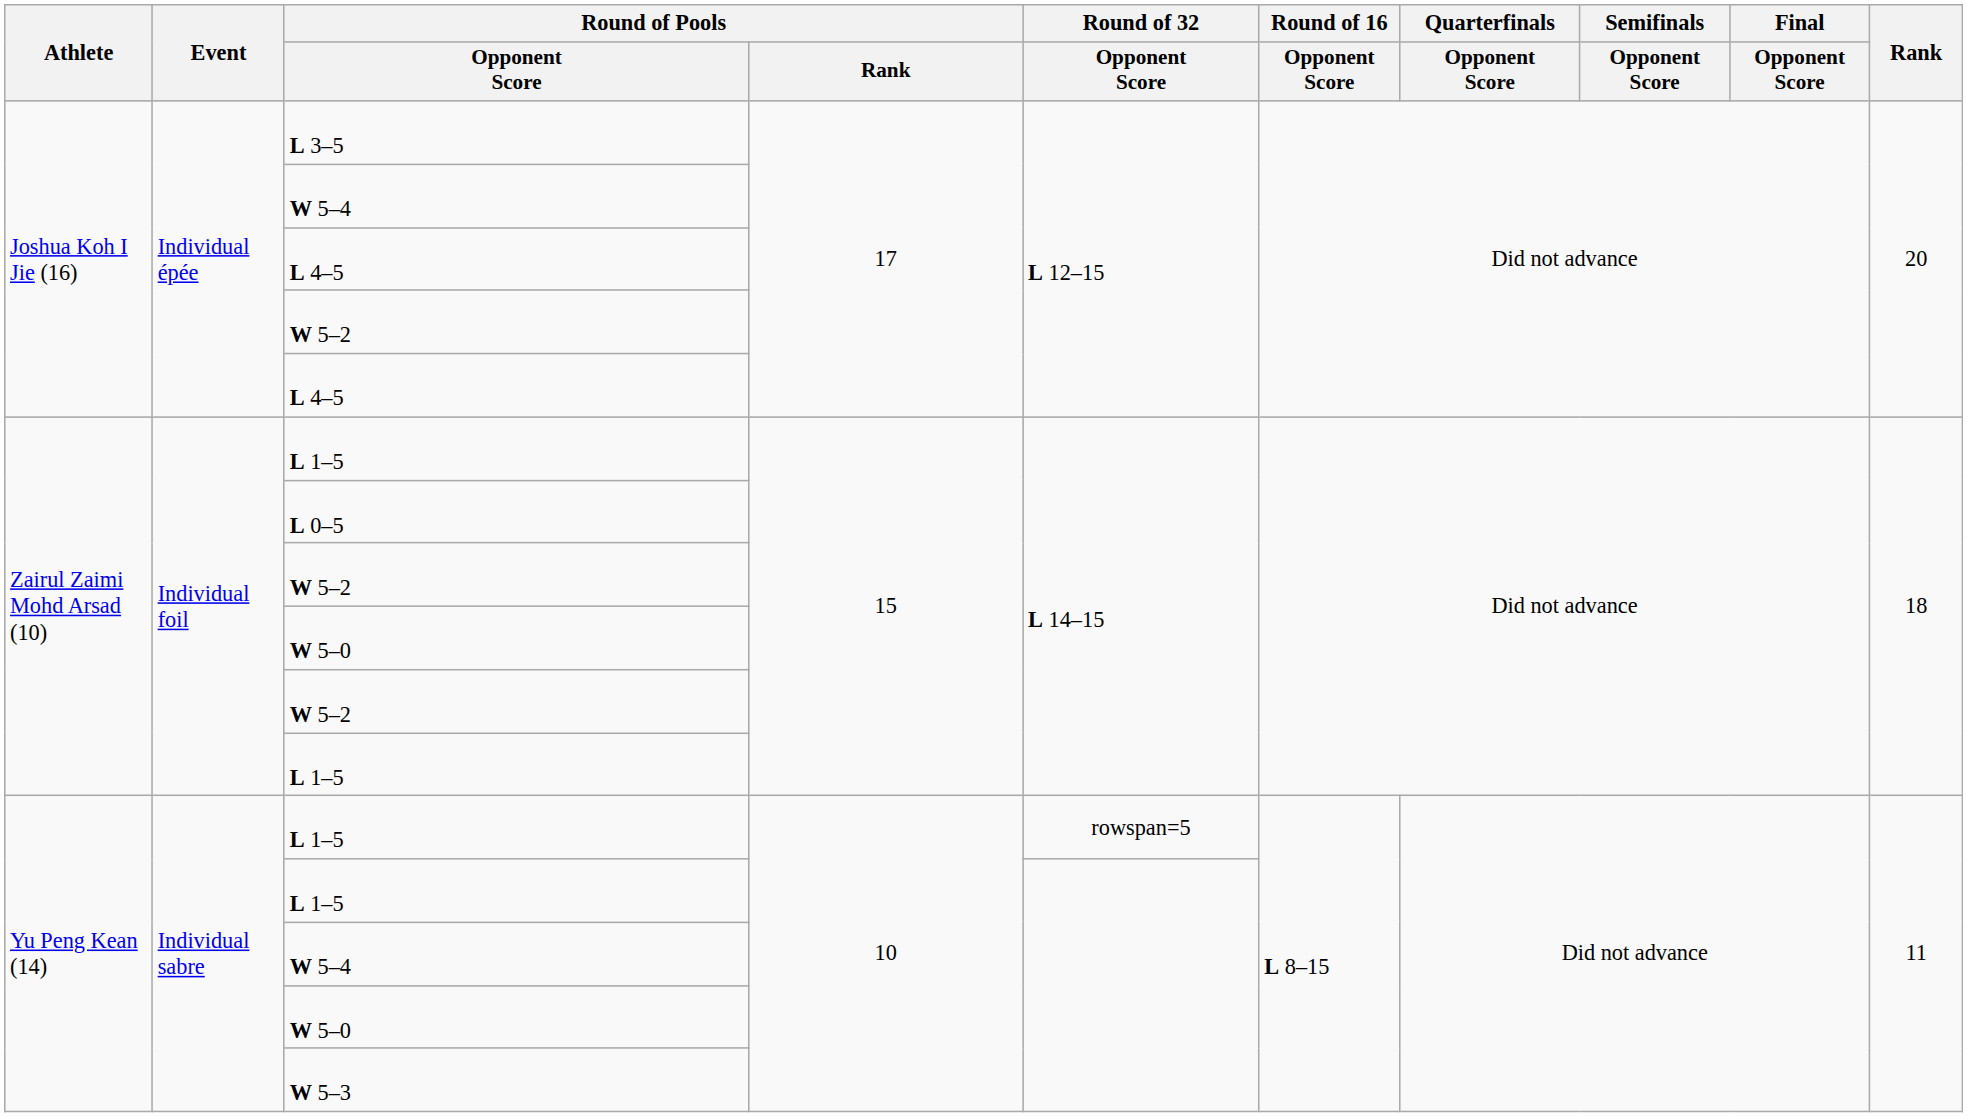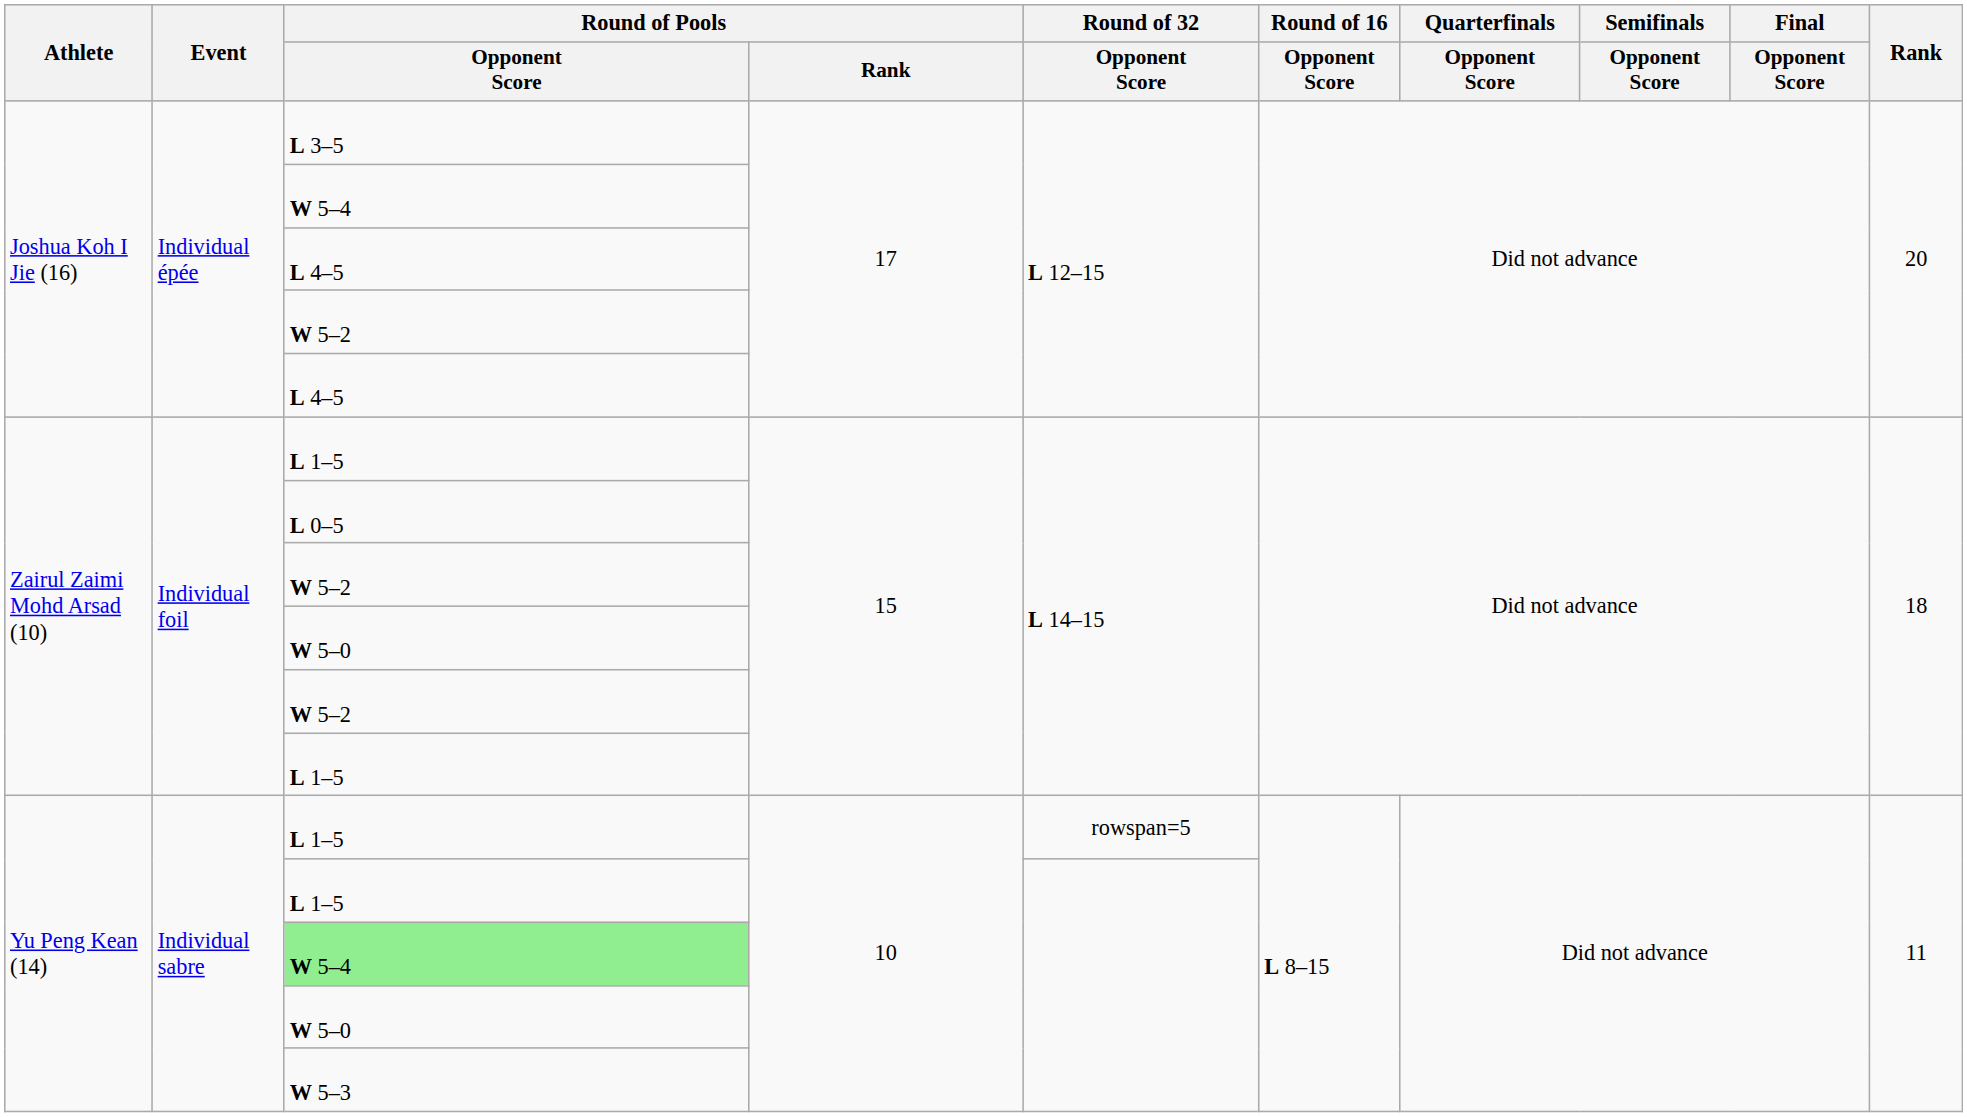(320, 967) no background -> (320, 967) lightgreen background
